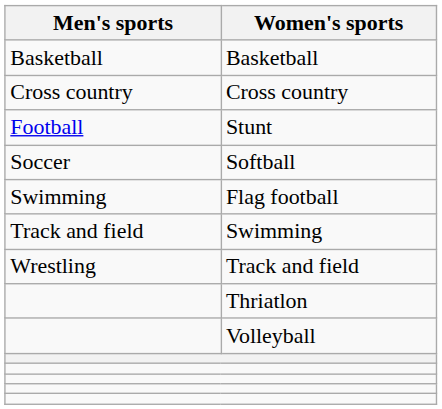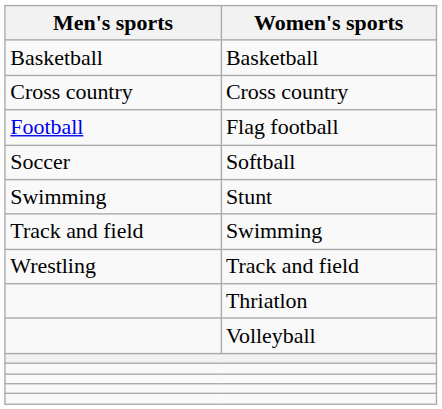(249, 127) Stunt -> (282, 127) Flag football
(282, 196) Flag football -> (249, 196) Stunt
